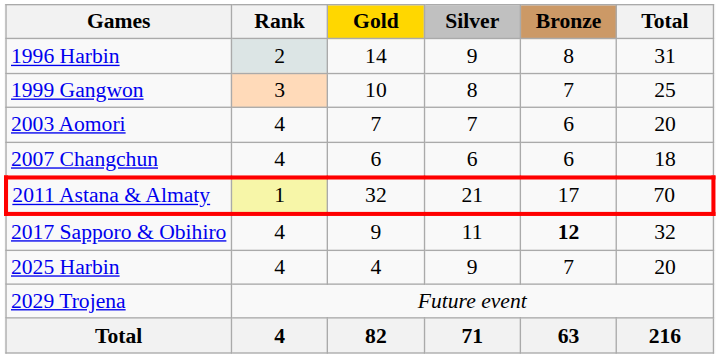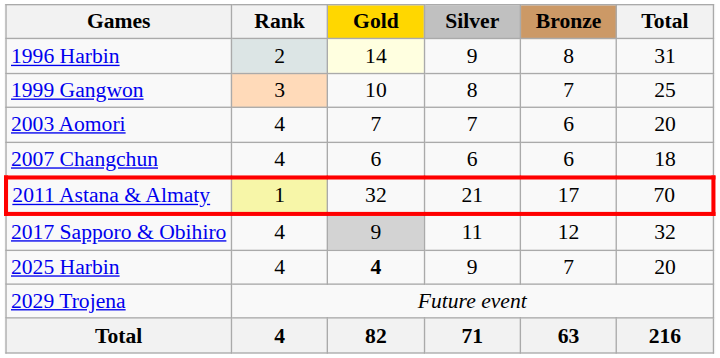(376, 55) no background -> (376, 55) lightyellow background
(376, 232) no background -> (376, 232) lightgrey background
(569, 232) bold -> (569, 232) normal
(376, 266) normal -> (376, 266) bold
